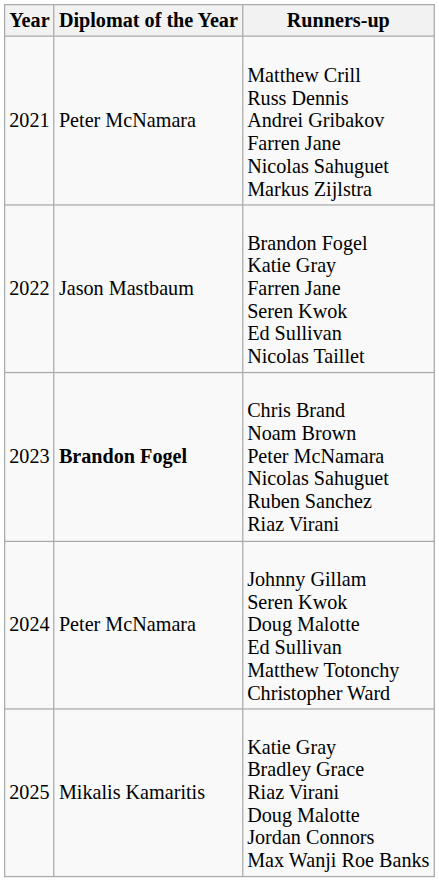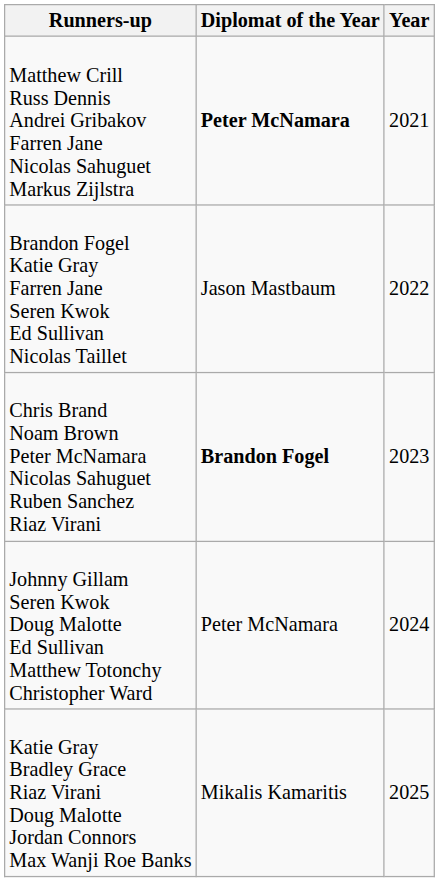columns swapped: (29, 20) <-> (338, 20)
(127, 120) normal -> (275, 120) bold
